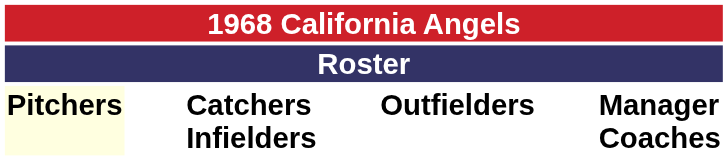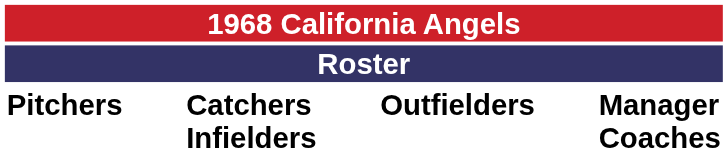(65, 104) lightyellow background -> (65, 104) no background
